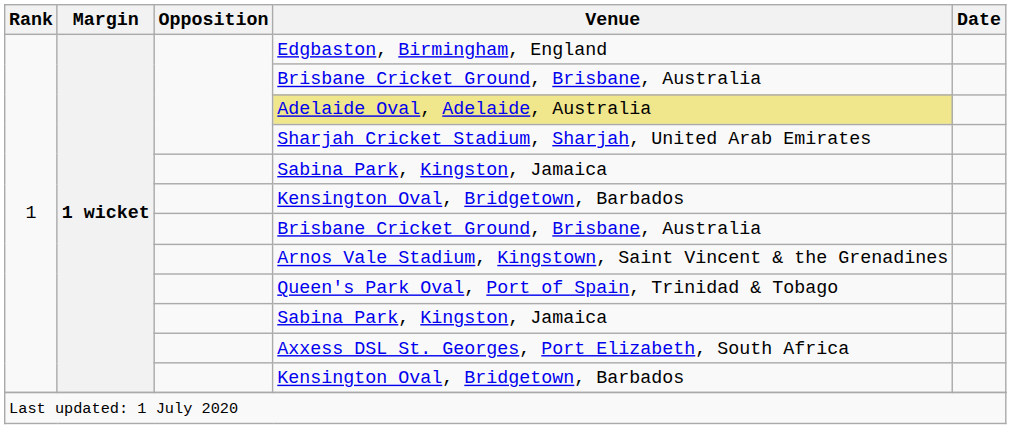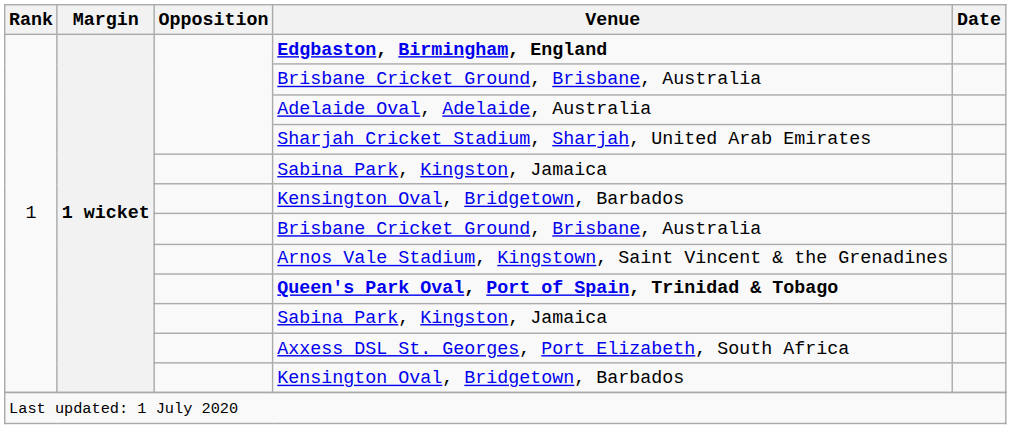(442, 50) normal -> (442, 50) bold
(464, 109) khaki background -> (464, 109) no background
(558, 289) normal -> (558, 289) bold
